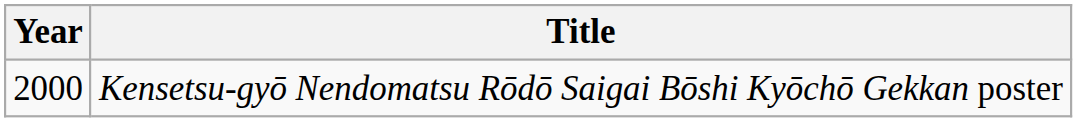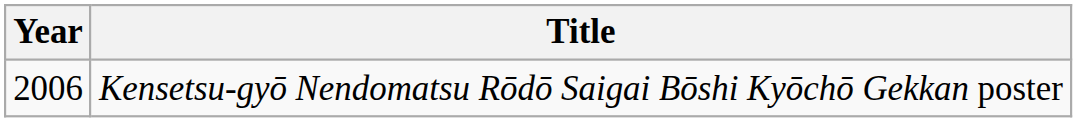(48, 87) 2000 -> (48, 87) 2006
